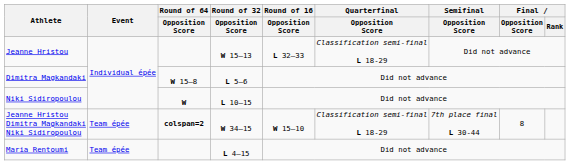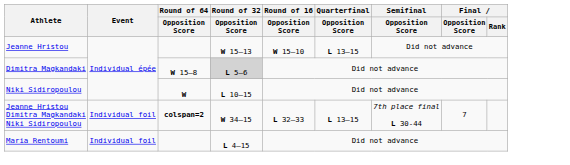(289, 56) L 32–33 -> (289, 51) W 15–10
(372, 51) Classification semi-final L 18-29 -> (343, 51) L 13–15
(236, 81) no background -> (236, 72) lightgrey background
(109, 124) Team épée -> (123, 115) Individual foil
(289, 128) W 15–10 -> (289, 119) L 32–33
(372, 124) Classification semi-final L 18-29 -> (343, 119) L 13–15
(522, 124) 8 -> (464, 115) 7
(109, 149) Team épée -> (123, 140) Individual foil
